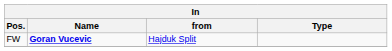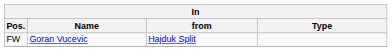(61, 40) bold -> (59, 40) normal
